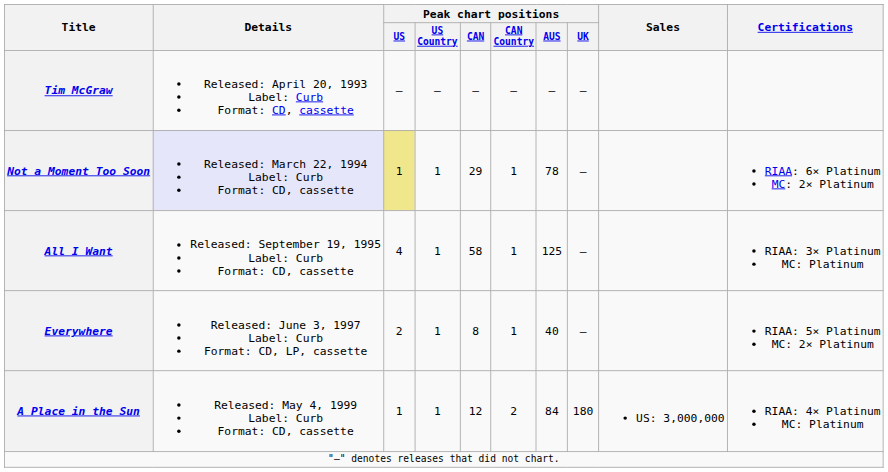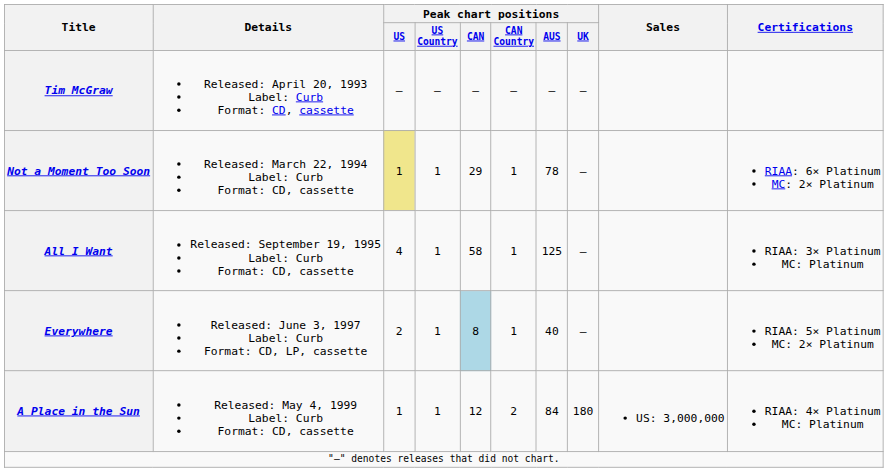(268, 177) lavender background -> (268, 177) no background
(476, 331) no background -> (476, 331) lightblue background
